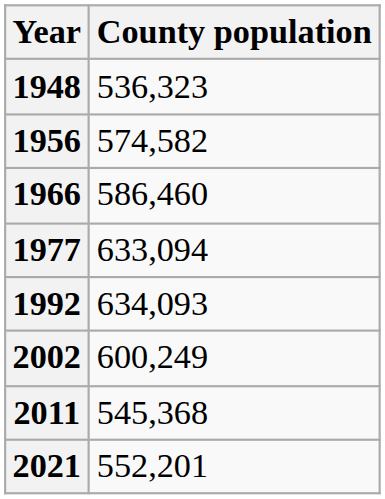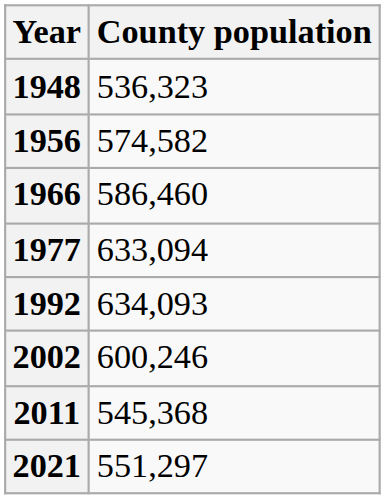(152, 357) 600,249 -> (152, 357) 600,246
(152, 466) 552,201 -> (152, 466) 551,297
